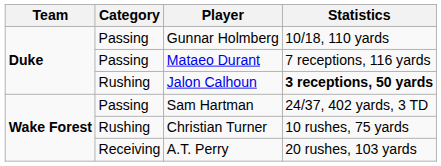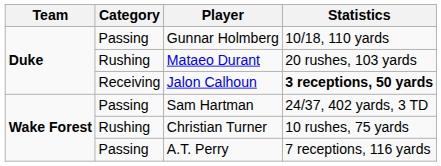(124, 60) Passing -> (124, 60) Rushing
(358, 60) 7 receptions, 116 yards -> (351, 60) 20 rushes, 103 yards
(124, 82) Rushing -> (129, 82) Receiving
(129, 149) Receiving -> (124, 149) Passing
(351, 149) 20 rushes, 103 yards -> (358, 149) 7 receptions, 116 yards
